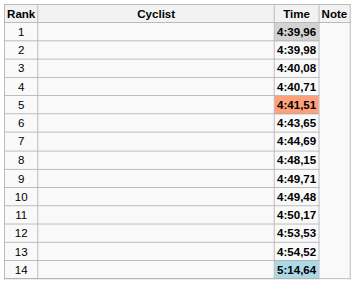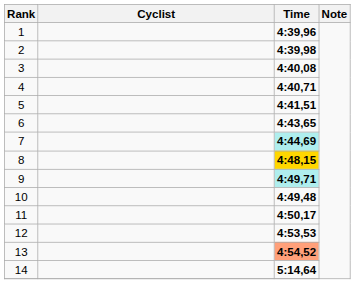(297, 32) lightgrey background -> (297, 32) no background
(297, 105) lightsalmon background -> (297, 105) no background
(297, 142) no background -> (297, 142) paleturquoise background
(297, 160) no background -> (297, 160) gold background
(297, 178) no background -> (297, 178) paleturquoise background
(297, 251) no background -> (297, 251) lightsalmon background
(297, 270) lightblue background -> (297, 270) no background
